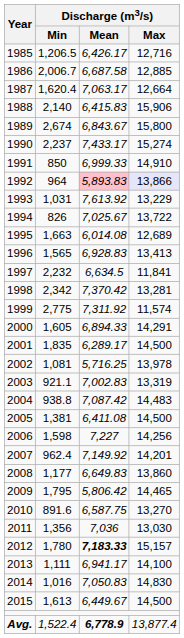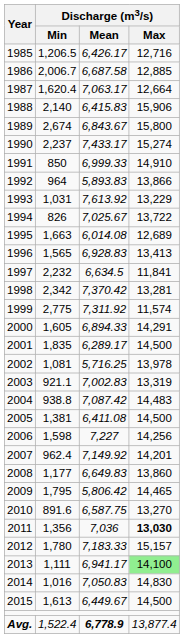(104, 181) pink background -> (104, 181) no background
(154, 181) lavender background -> (154, 181) no background
(154, 528) normal -> (154, 528) bold
(104, 546) bold -> (104, 546) normal
(154, 564) no background -> (154, 564) lightgreen background
